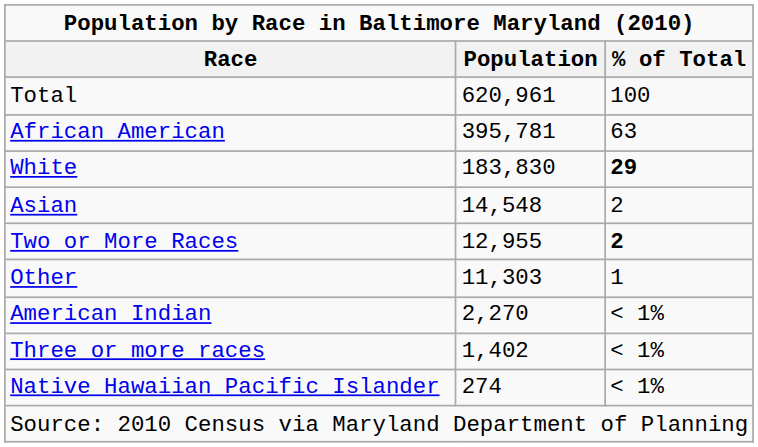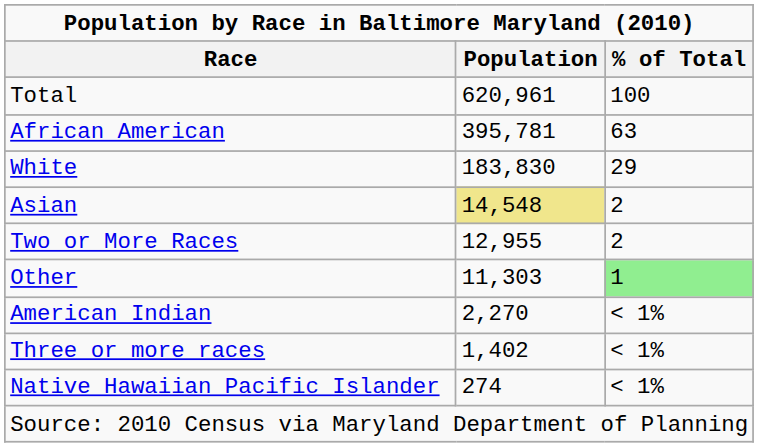(624, 169) bold -> (624, 169) normal
(502, 205) no background -> (502, 205) khaki background
(617, 242) bold -> (617, 242) normal
(617, 278) no background -> (617, 278) lightgreen background
